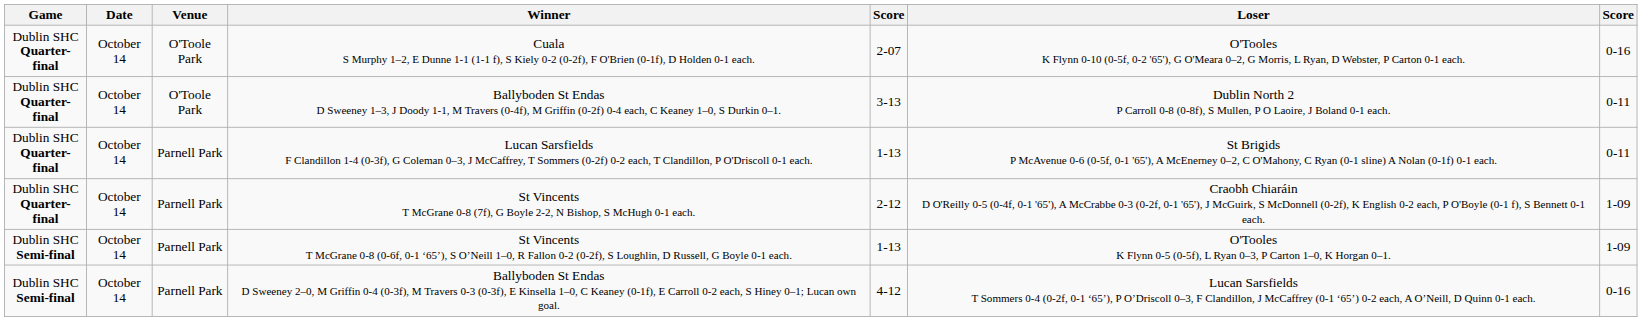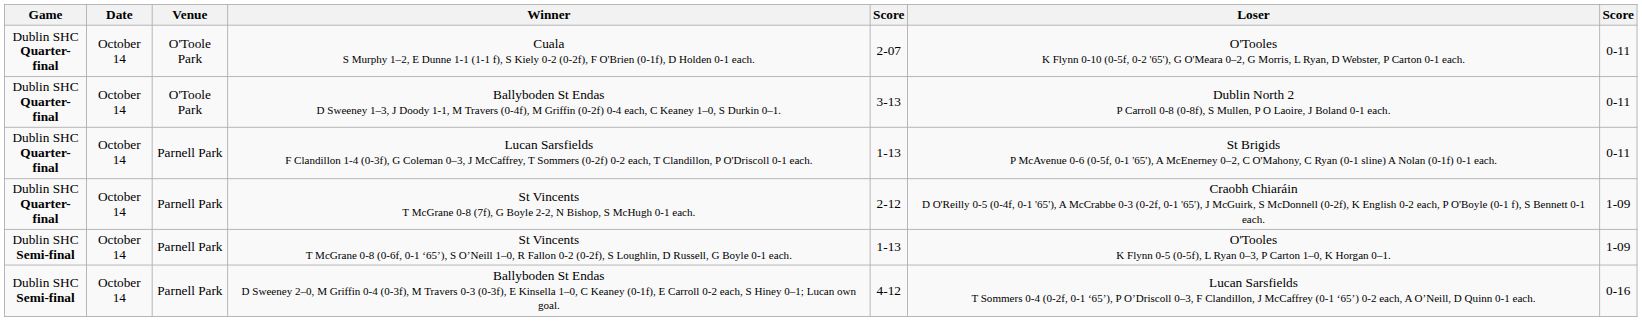(1618, 51) 0-16 -> (1618, 51) 0-11
